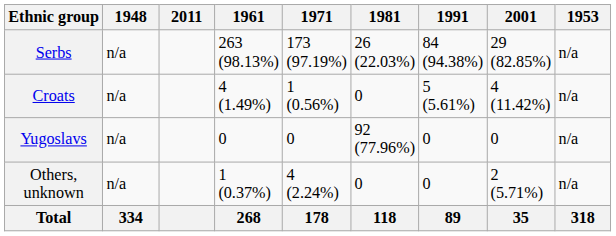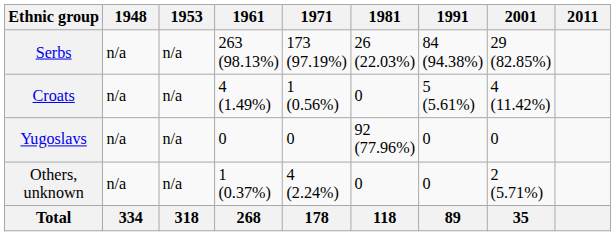columns swapped: (583, 17) <-> (187, 17)
